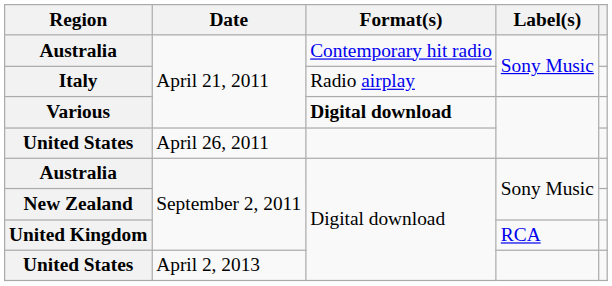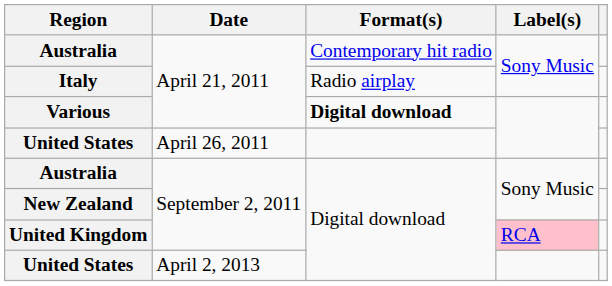(521, 234) no background -> (521, 234) pink background
